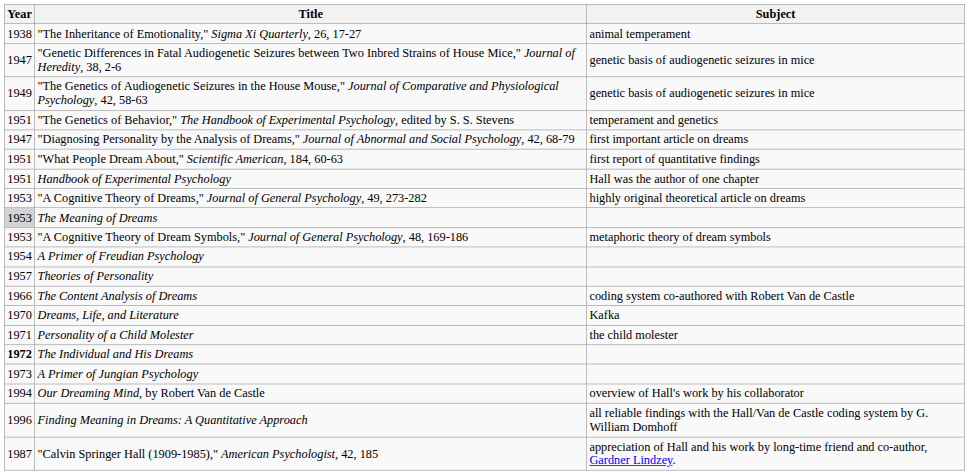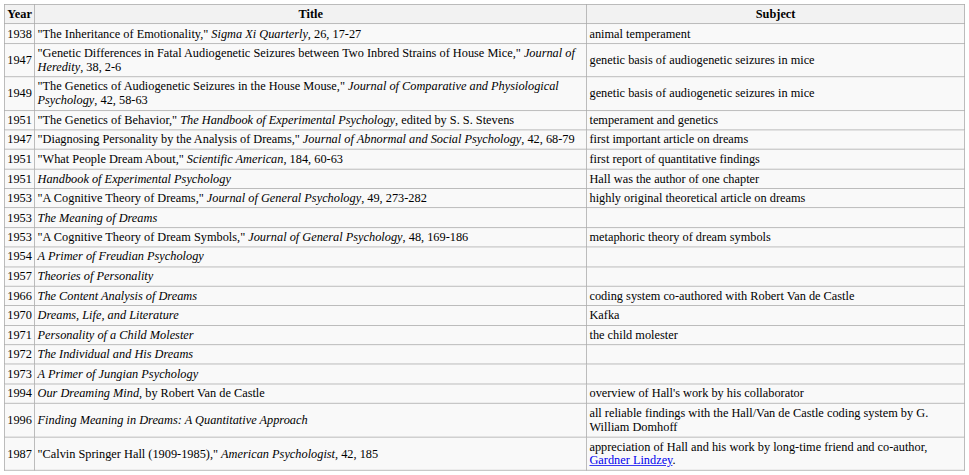(20, 217) lightgrey background -> (20, 217) no background
(20, 354) bold -> (20, 354) normal
